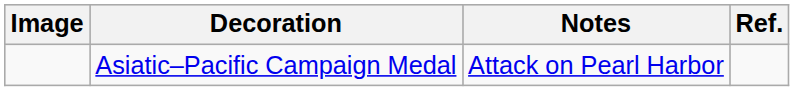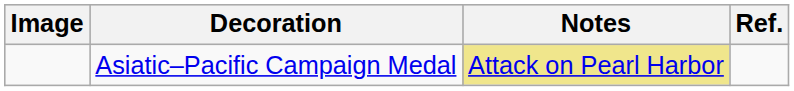(596, 64) no background -> (596, 64) khaki background
